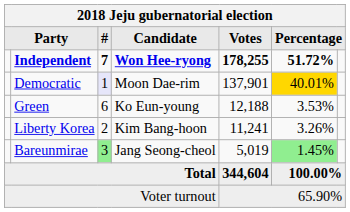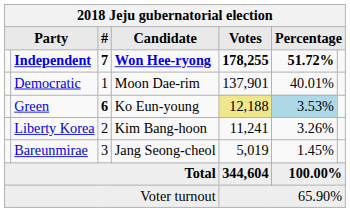(105, 83) lavender background -> (105, 83) no background
(312, 83) gold background -> (312, 83) no background
(105, 106) normal -> (105, 106) bold
(249, 106) no background -> (249, 106) khaki background
(315, 106) no background -> (315, 106) lightblue background
(105, 151) lightgreen background -> (105, 151) no background
(315, 151) lightgreen background -> (315, 151) no background
